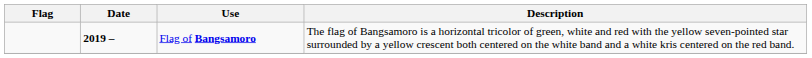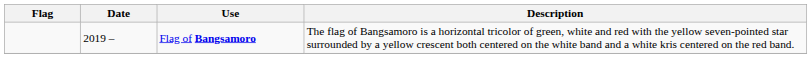(99, 37) bold -> (99, 37) normal
